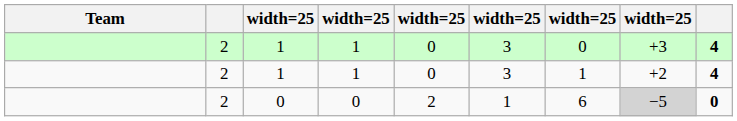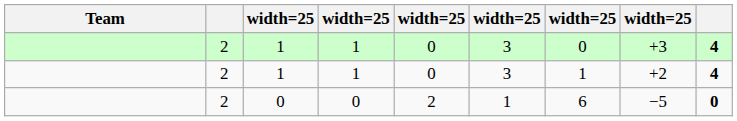(658, 102) lightgrey background -> (658, 102) no background
